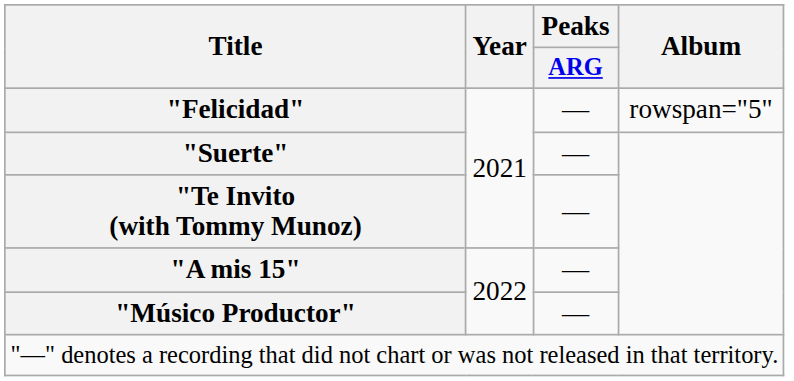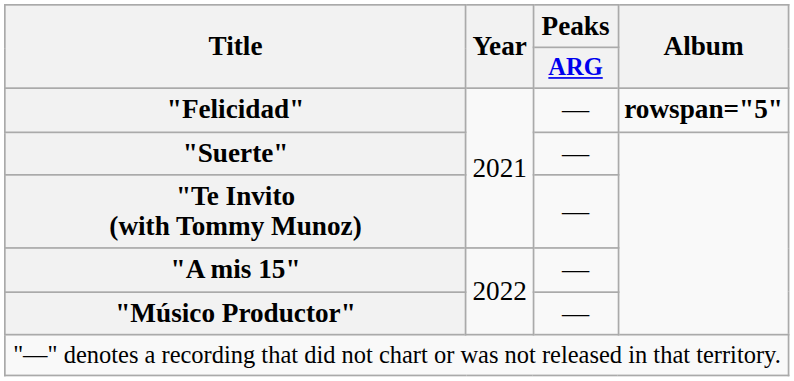(701, 109) normal -> (704, 109) bold
